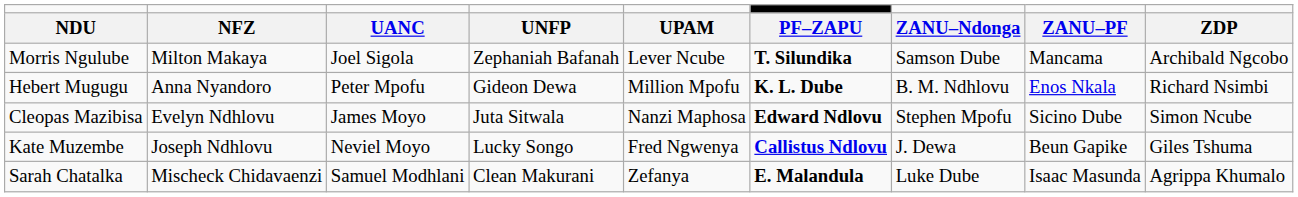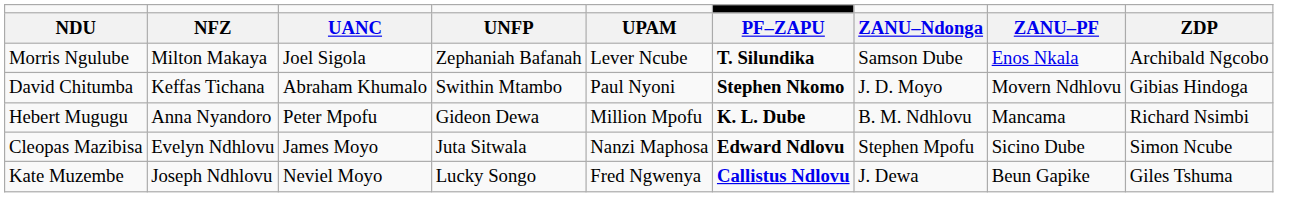(1066, 57) Mancama -> (1035, 57) Enos Nkala
+ row: (71, 87)
(1073, 87) Enos Nkala -> (1029, 117) Mancama
- row: (66, 176)
